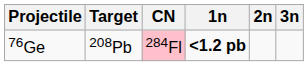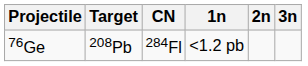(164, 45) pink background -> (164, 45) no background
(218, 45) bold -> (217, 45) normal
